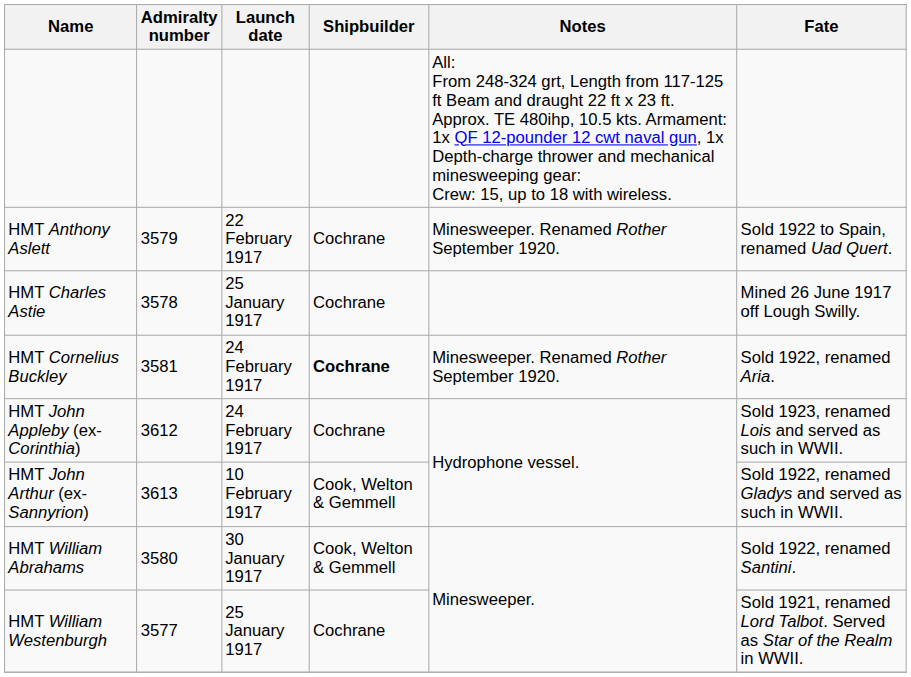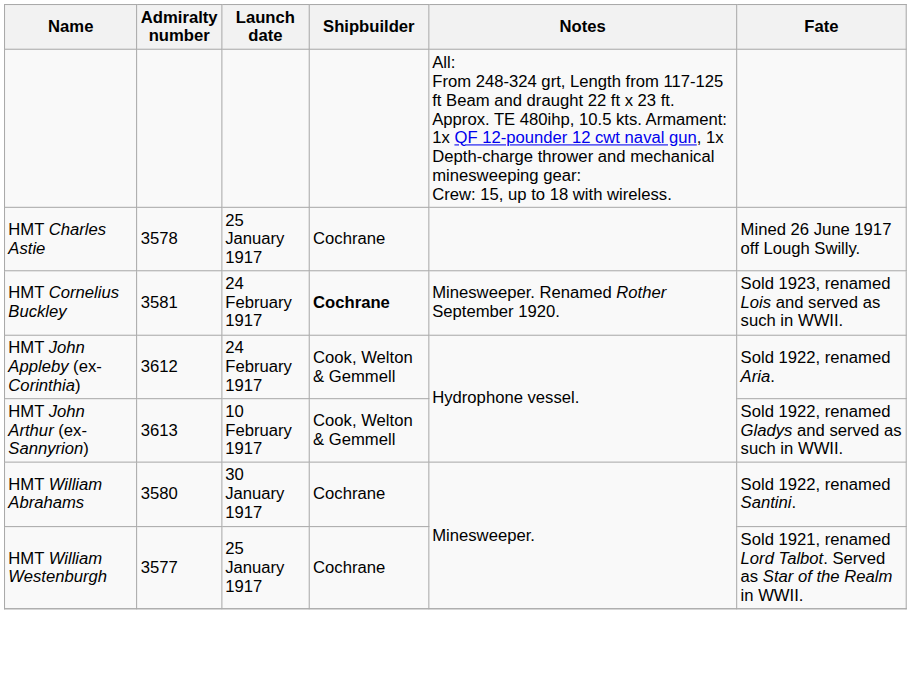- row: (59, 238)
(816, 366) Sold 1922, renamed Aria. -> (816, 302) Sold 1923, renamed Lois and served as such in WWII.
(349, 430) Cochrane -> (363, 366) Cook, Welton & Gemmell
(816, 430) Sold 1923, renamed Lois and served as such in WWII. -> (816, 366) Sold 1922, renamed Aria.
(363, 558) Cook, Welton & Gemmell -> (349, 494) Cochrane
